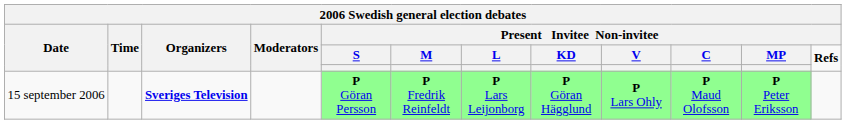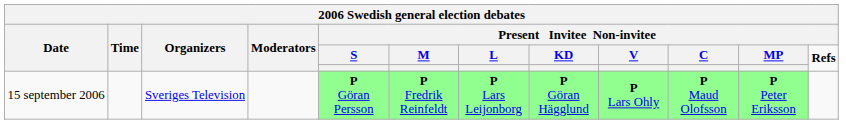(196, 95) bold -> (195, 95) normal
